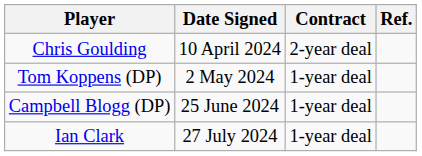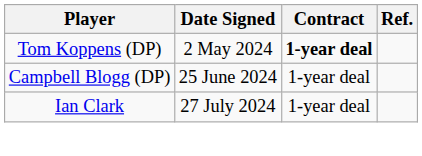- row: (90, 48)
(331, 77) normal -> (329, 48) bold
